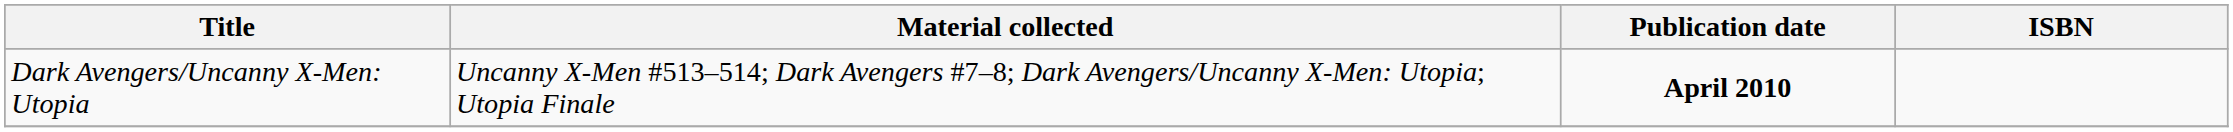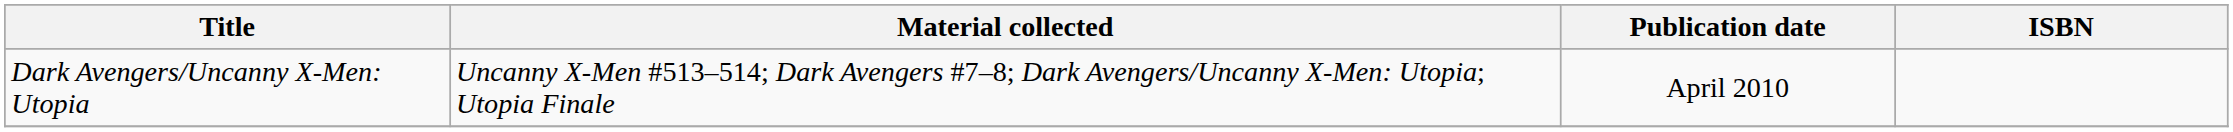(1728, 87) bold -> (1728, 87) normal
